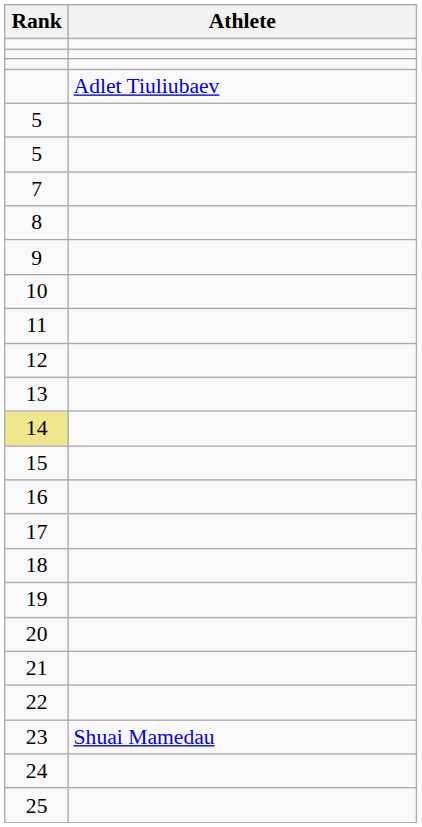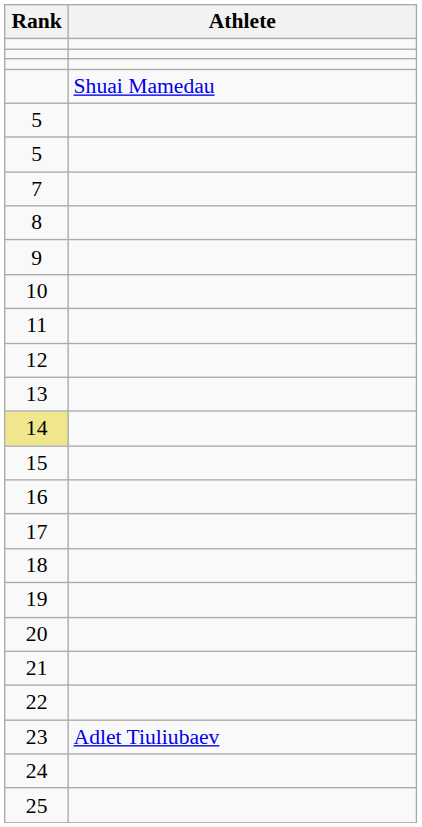(147, 85) Adlet Tiuliubaev -> (144, 85) Shuai Mamedau
(144, 736) Shuai Mamedau -> (147, 736) Adlet Tiuliubaev
